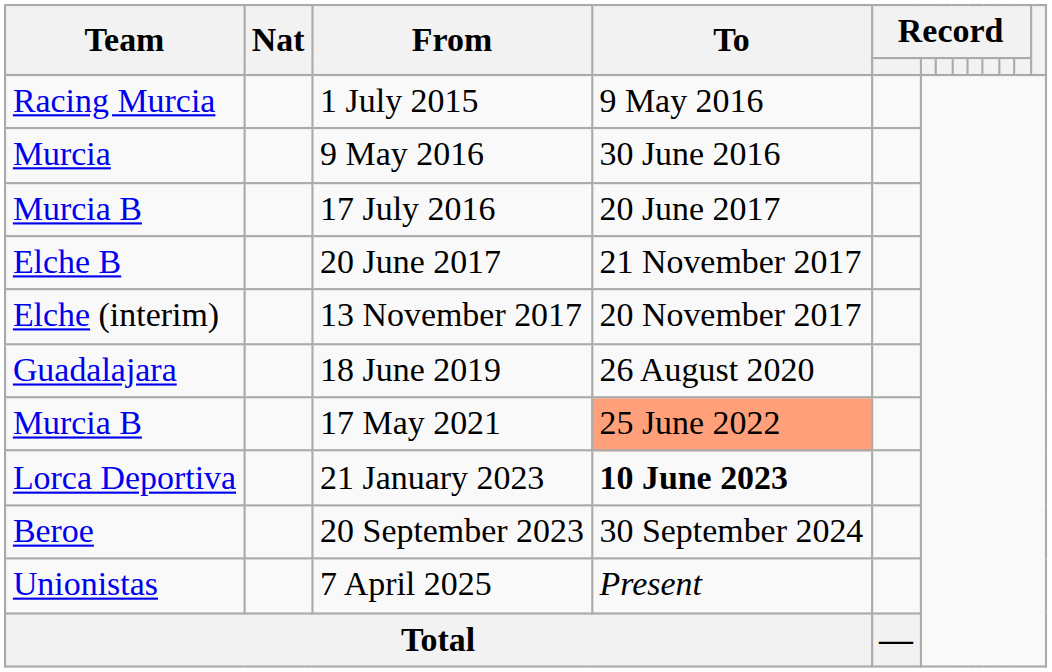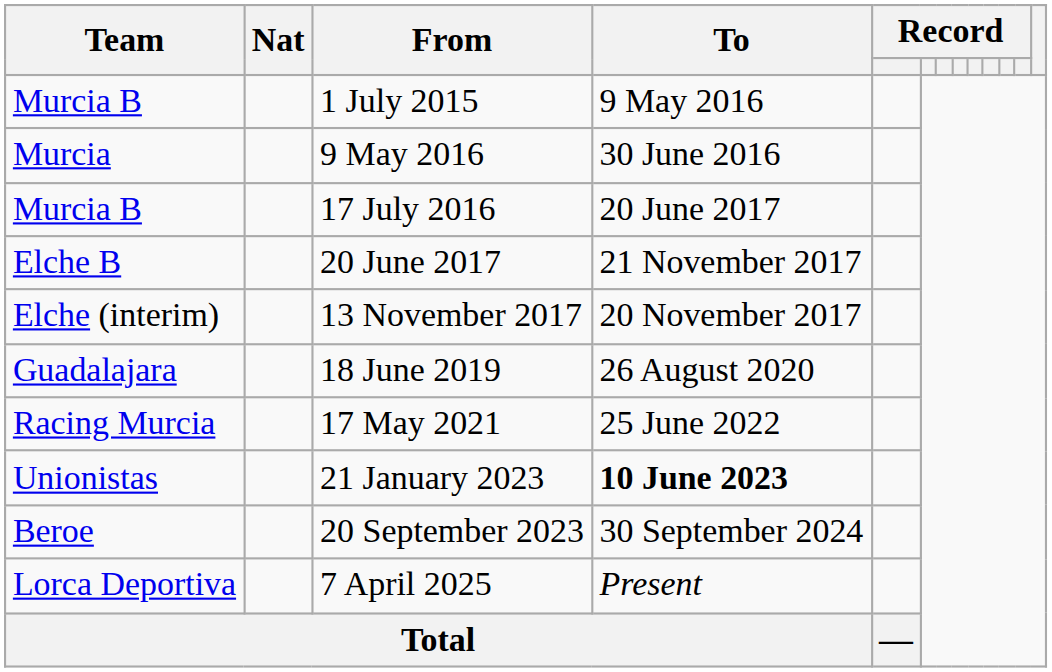(114, 100) Racing Murcia -> (77, 100) Murcia B
(77, 423) Murcia B -> (114, 423) Racing Murcia
(690, 423) lightsalmon background -> (690, 423) no background
(124, 477) Lorca Deportiva -> (85, 477) Unionistas
(85, 584) Unionistas -> (124, 584) Lorca Deportiva
